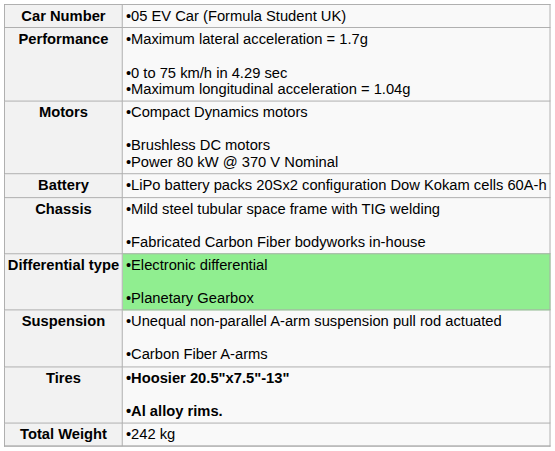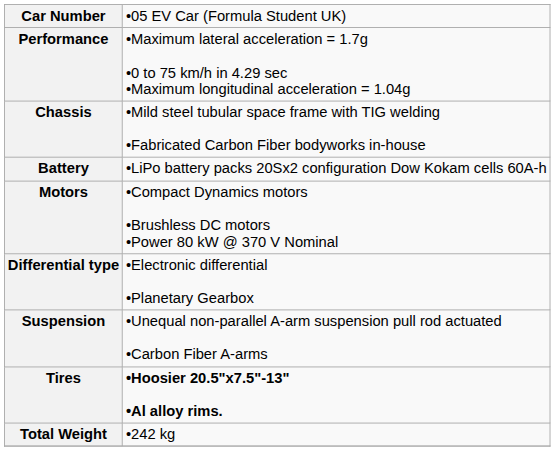rows swapped: (63, 208) <-> (63, 112)
(197, 281) lightgreen background -> (197, 281) no background
